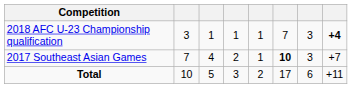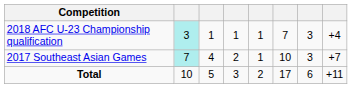(187, 35) no background -> (187, 35) paleturquoise background
(335, 35) bold -> (335, 35) normal
(187, 58) no background -> (187, 58) paleturquoise background
(285, 58) bold -> (285, 58) normal
